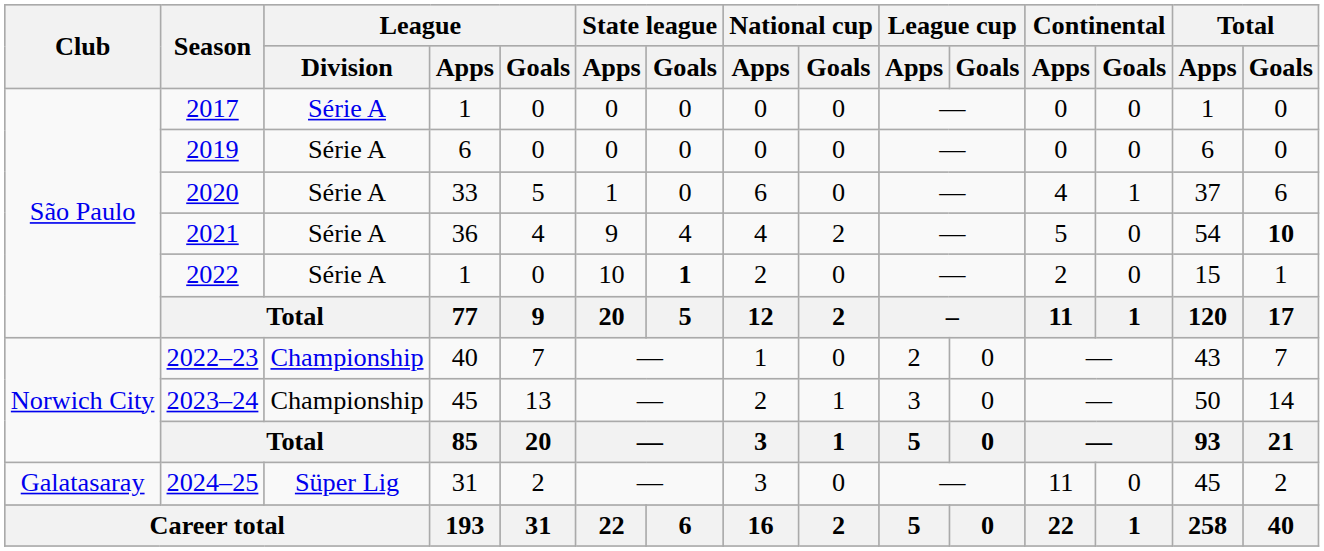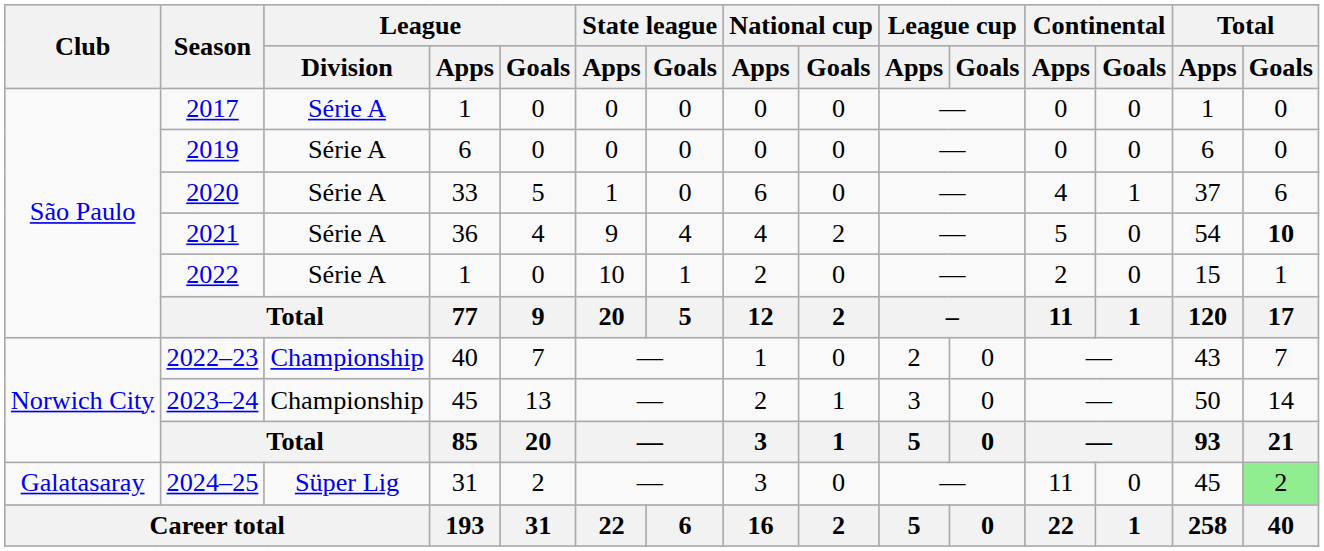(685, 274) bold -> (685, 274) normal
(1281, 483) no background -> (1281, 483) lightgreen background
